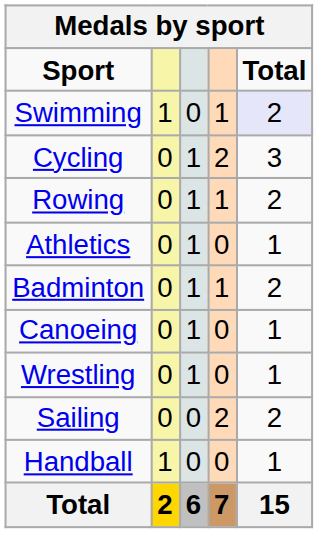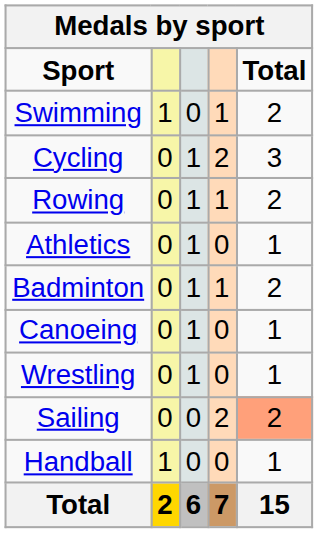(274, 113) lavender background -> (274, 113) no background
(274, 418) no background -> (274, 418) lightsalmon background
